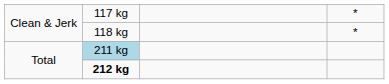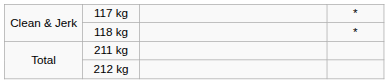(111, 50) lightblue background -> (111, 50) no background
(111, 69) bold -> (111, 69) normal
